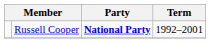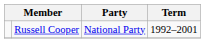(117, 29) bold -> (115, 29) normal
